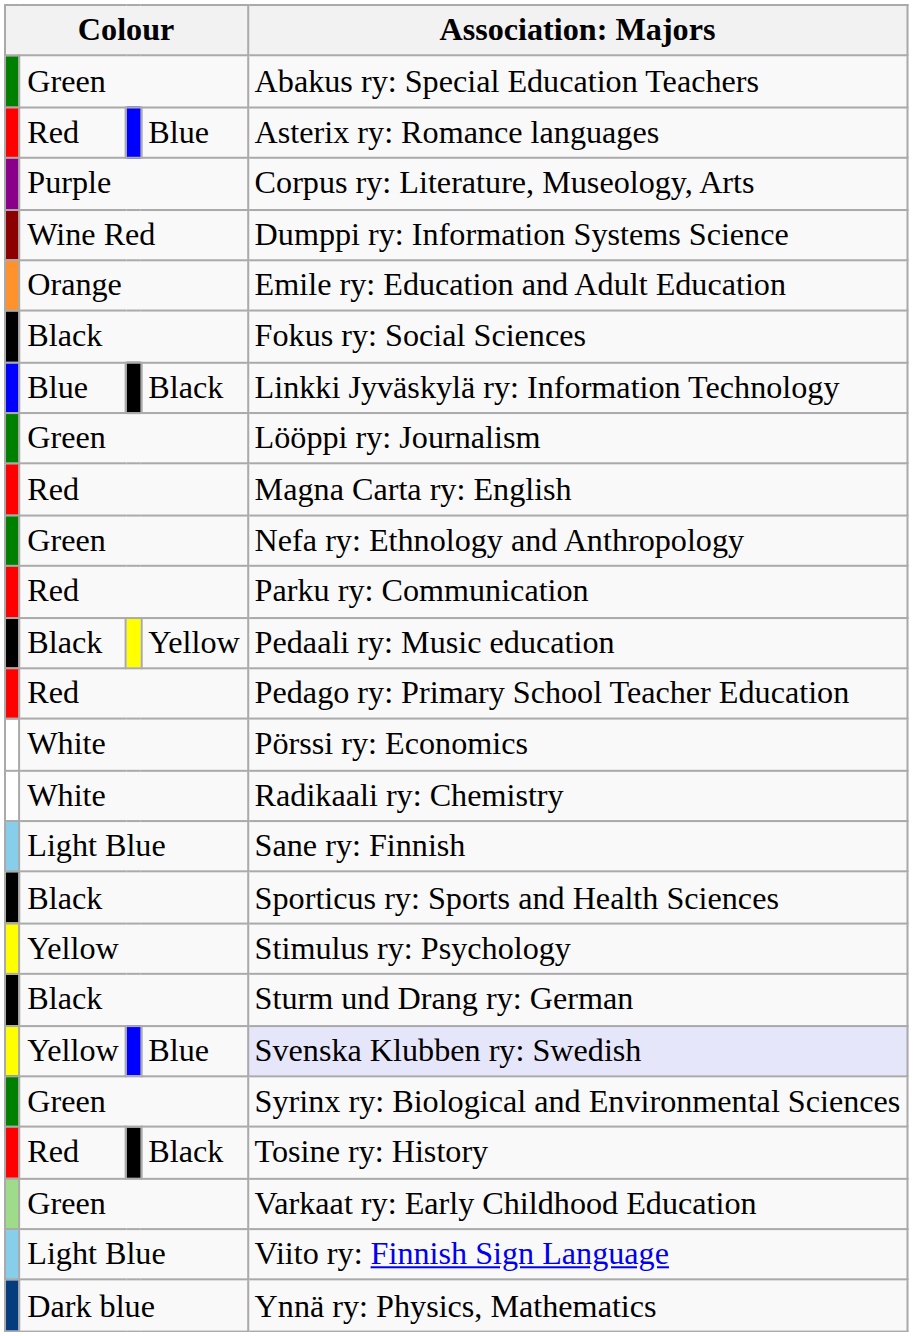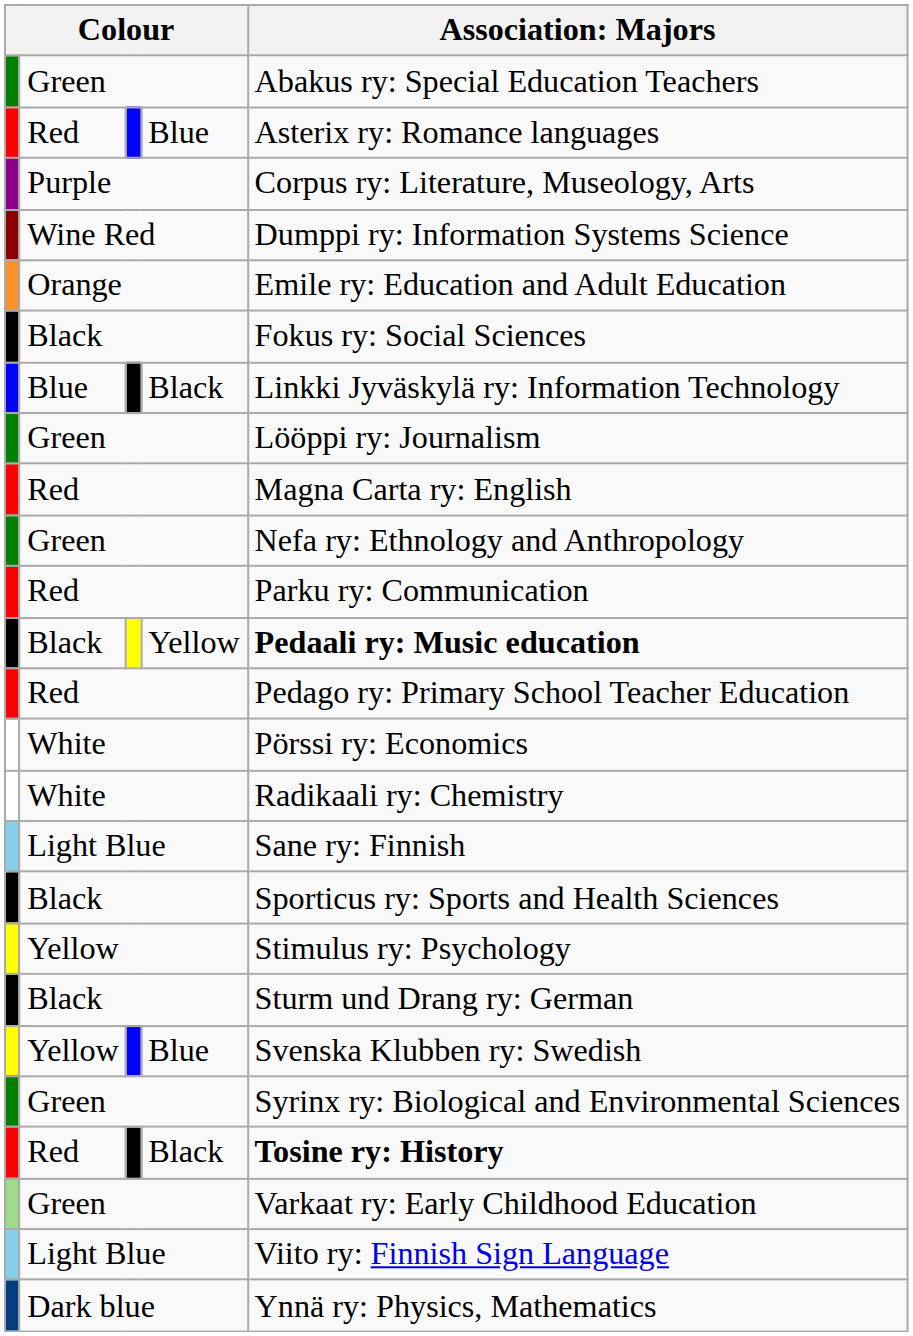(435, 642) normal -> (447, 642) bold
(448, 1050) lavender background -> (448, 1050) no background
(371, 1152) normal -> (379, 1152) bold
